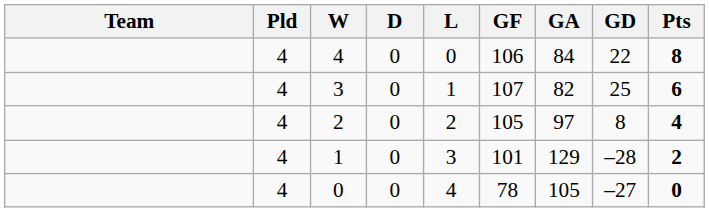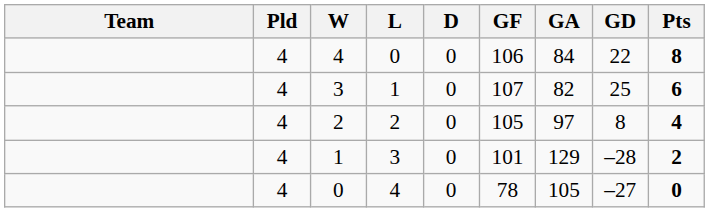columns swapped: (395, 21) <-> (451, 21)
